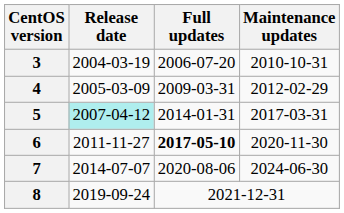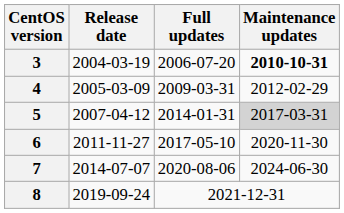(289, 62) normal -> (289, 62) bold
(111, 115) paleturquoise background -> (111, 115) no background
(289, 115) no background -> (289, 115) lightgrey background
(197, 141) bold -> (197, 141) normal
